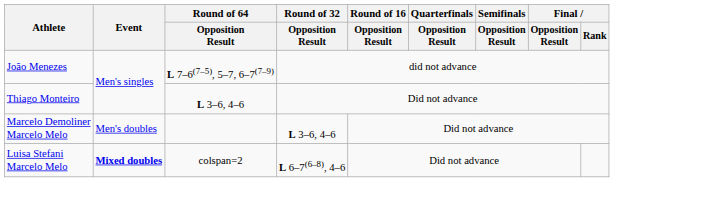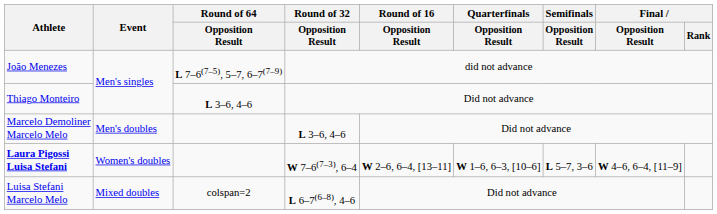+ row: (38, 160)
(129, 160) bold -> (127, 193) normal
